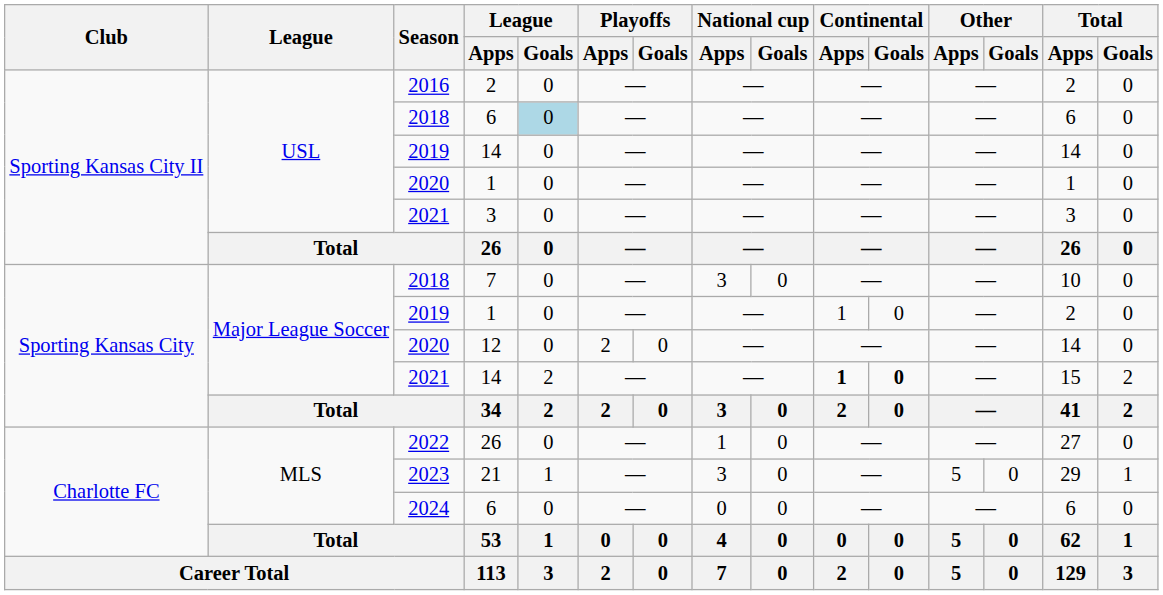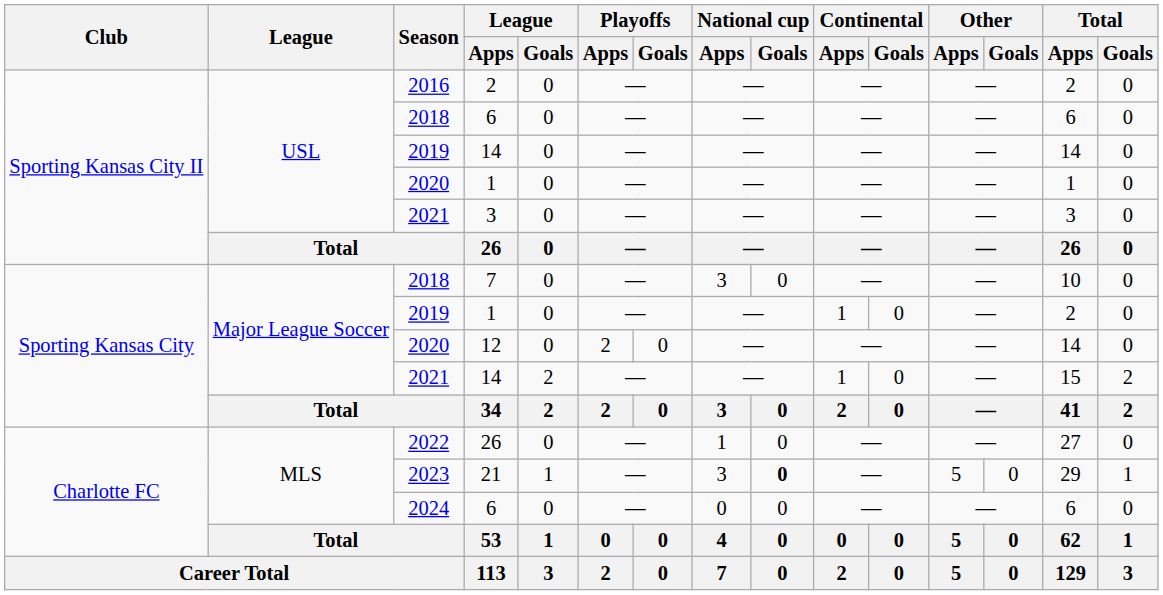(548, 118) lightblue background -> (548, 118) no background
(842, 378) bold -> (842, 378) normal
(899, 378) bold -> (899, 378) normal
(782, 475) normal -> (782, 475) bold
